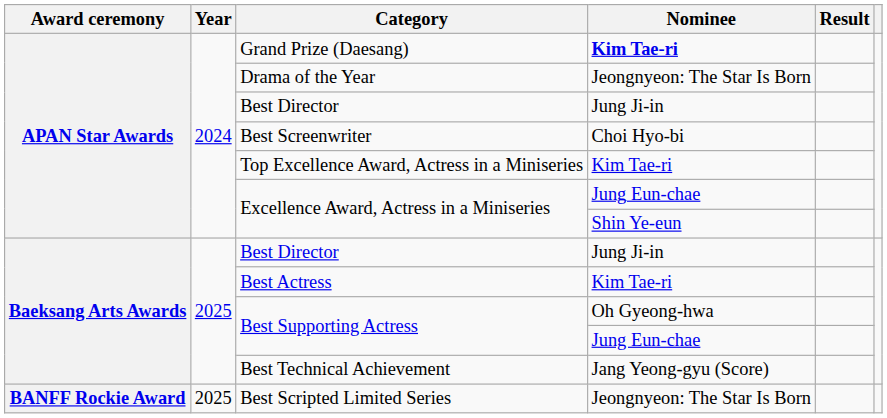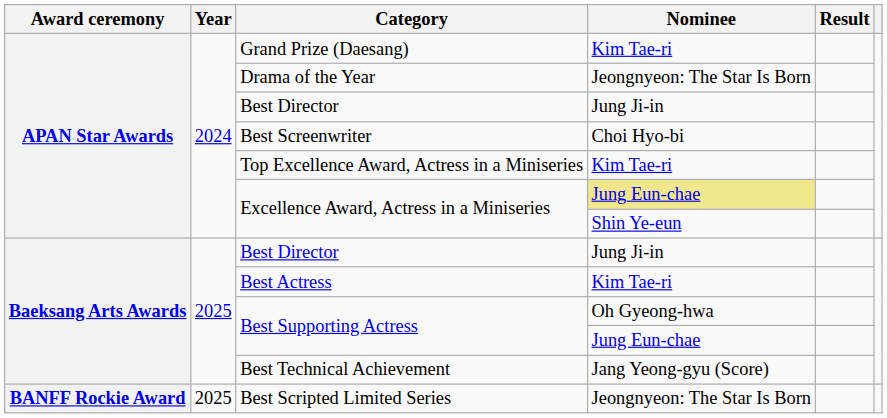(635, 48) bold -> (632, 48) normal
(646, 194) no background -> (646, 194) khaki background
